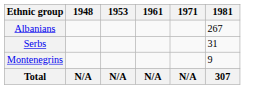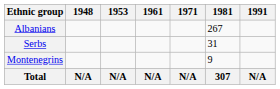+ column: (258, 12)
